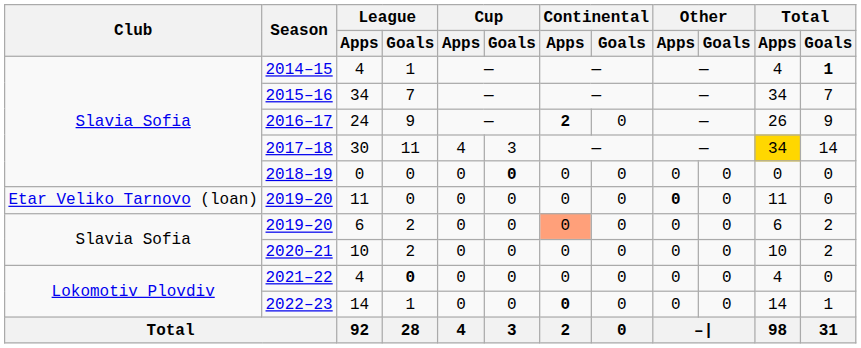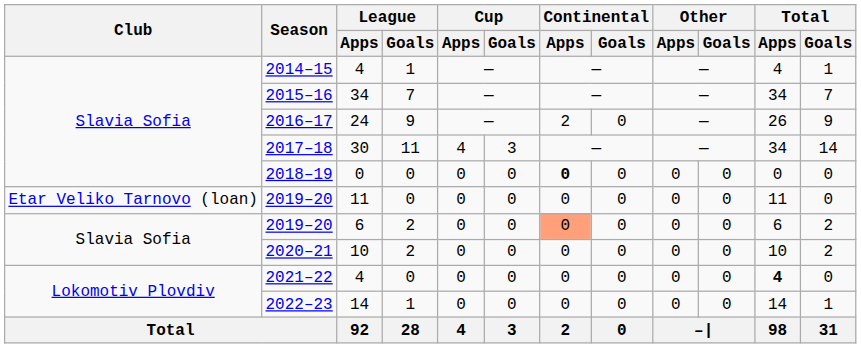(828, 70) bold -> (828, 70) normal
(565, 122) bold -> (565, 122) normal
(778, 148) gold background -> (778, 148) no background
(512, 174) bold -> (512, 174) normal
(565, 174) normal -> (565, 174) bold
(676, 200) bold -> (676, 200) normal
(410, 278) bold -> (410, 278) normal
(778, 278) normal -> (778, 278) bold
(565, 304) bold -> (565, 304) normal
